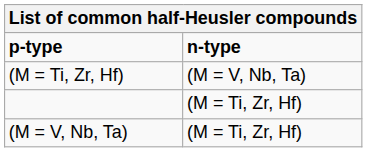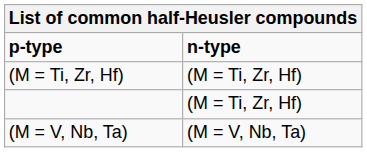(247, 75) (M = V, Nb, Ta) -> (245, 75) (M = Ti, Zr, Hf)
(245, 132) (M = Ti, Zr, Hf) -> (247, 132) (M = V, Nb, Ta)
